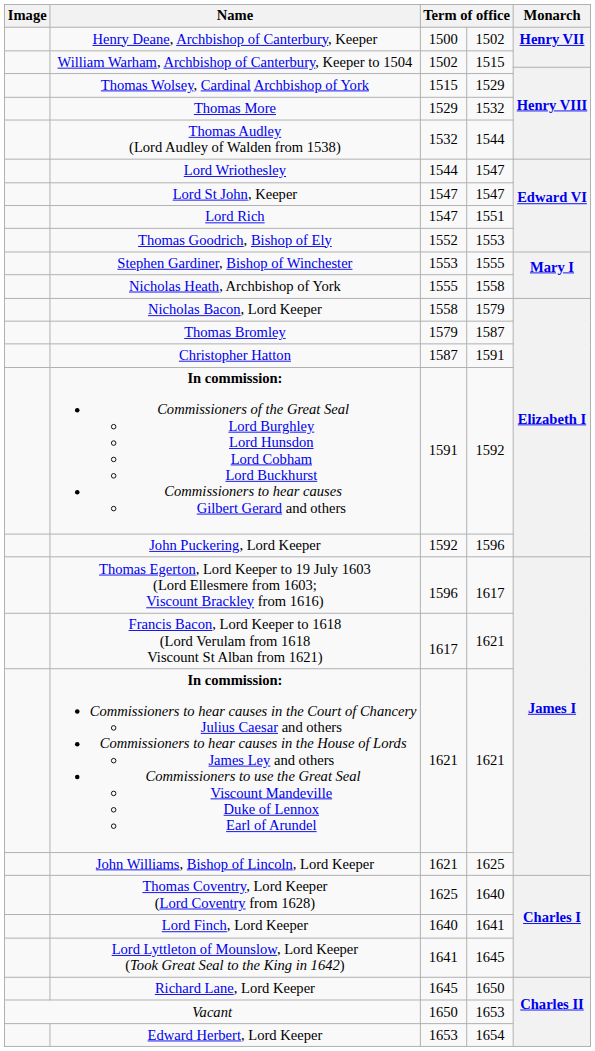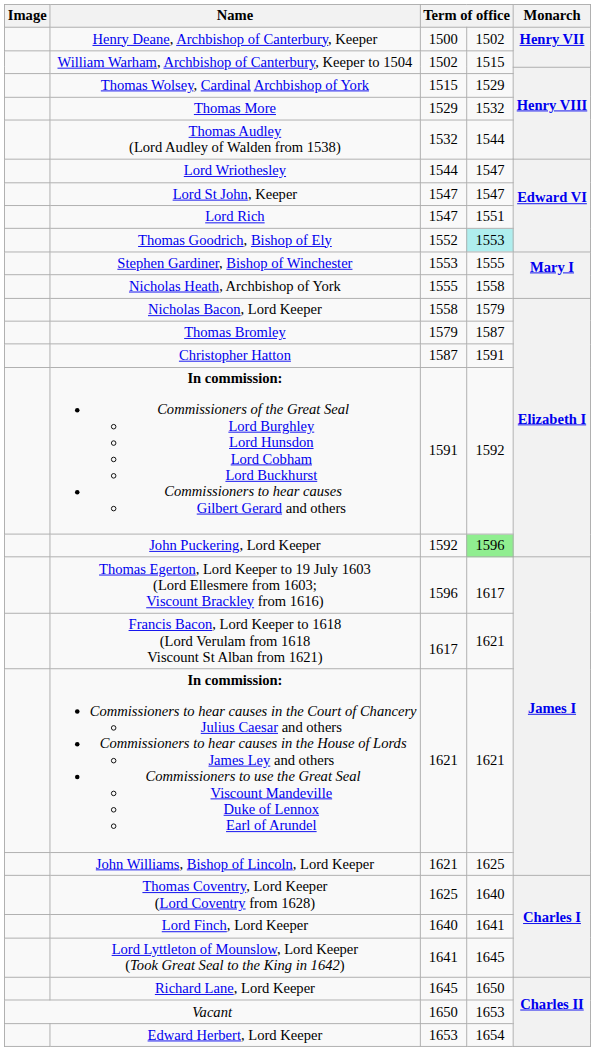(490, 240) no background -> (490, 240) paleturquoise background
(490, 545) no background -> (490, 545) lightgreen background
